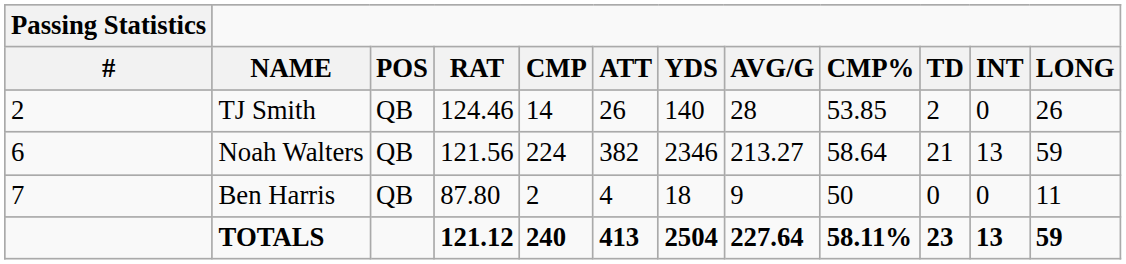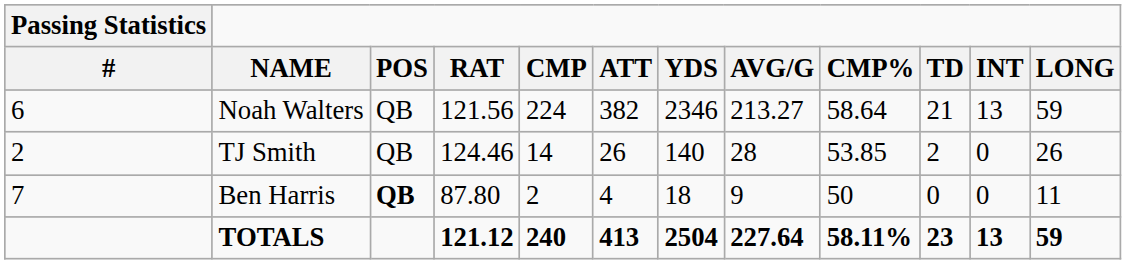rows swapped: (291, 152) <-> (267, 110)
(394, 195) normal -> (395, 195) bold
